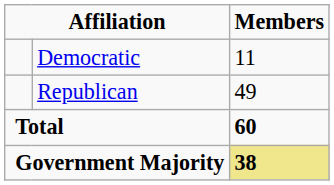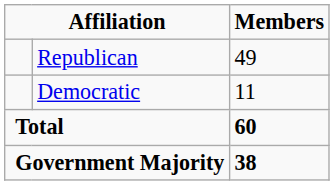rows swapped: (89, 57) <-> (87, 92)
(246, 162) khaki background -> (246, 162) no background
